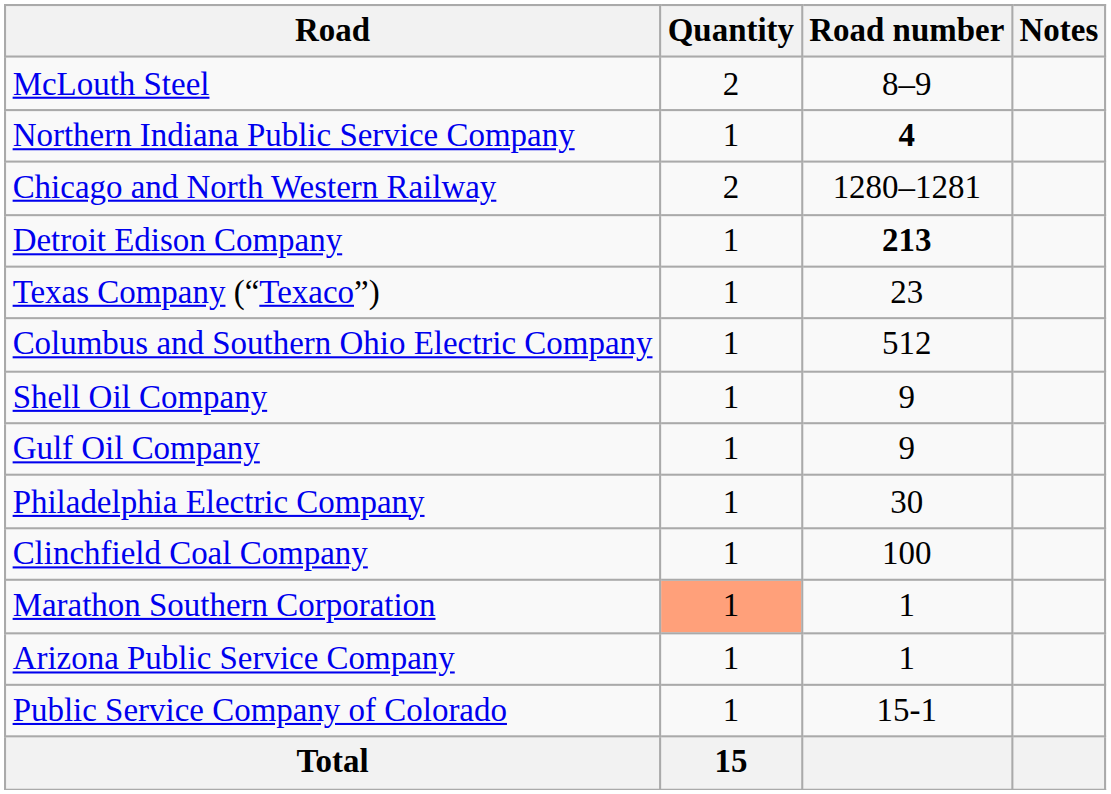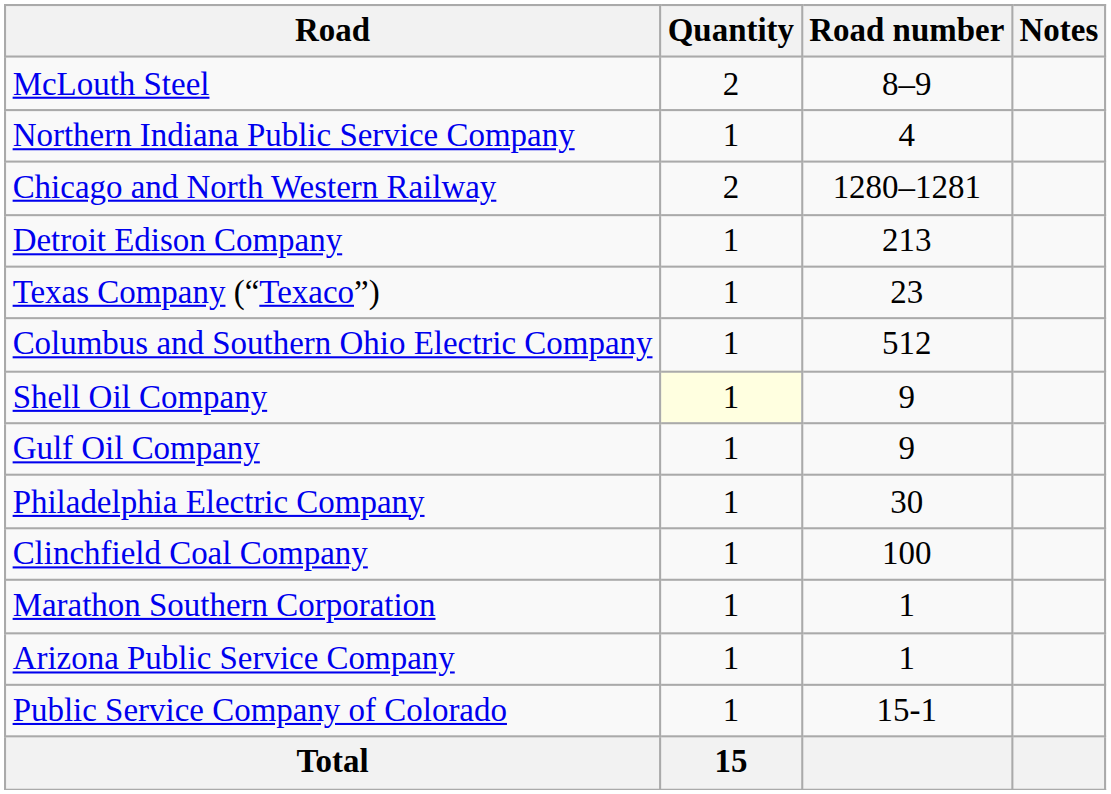(907, 135) bold -> (907, 135) normal
(907, 239) bold -> (907, 239) normal
(731, 396) no background -> (731, 396) lightyellow background
(731, 605) lightsalmon background -> (731, 605) no background
